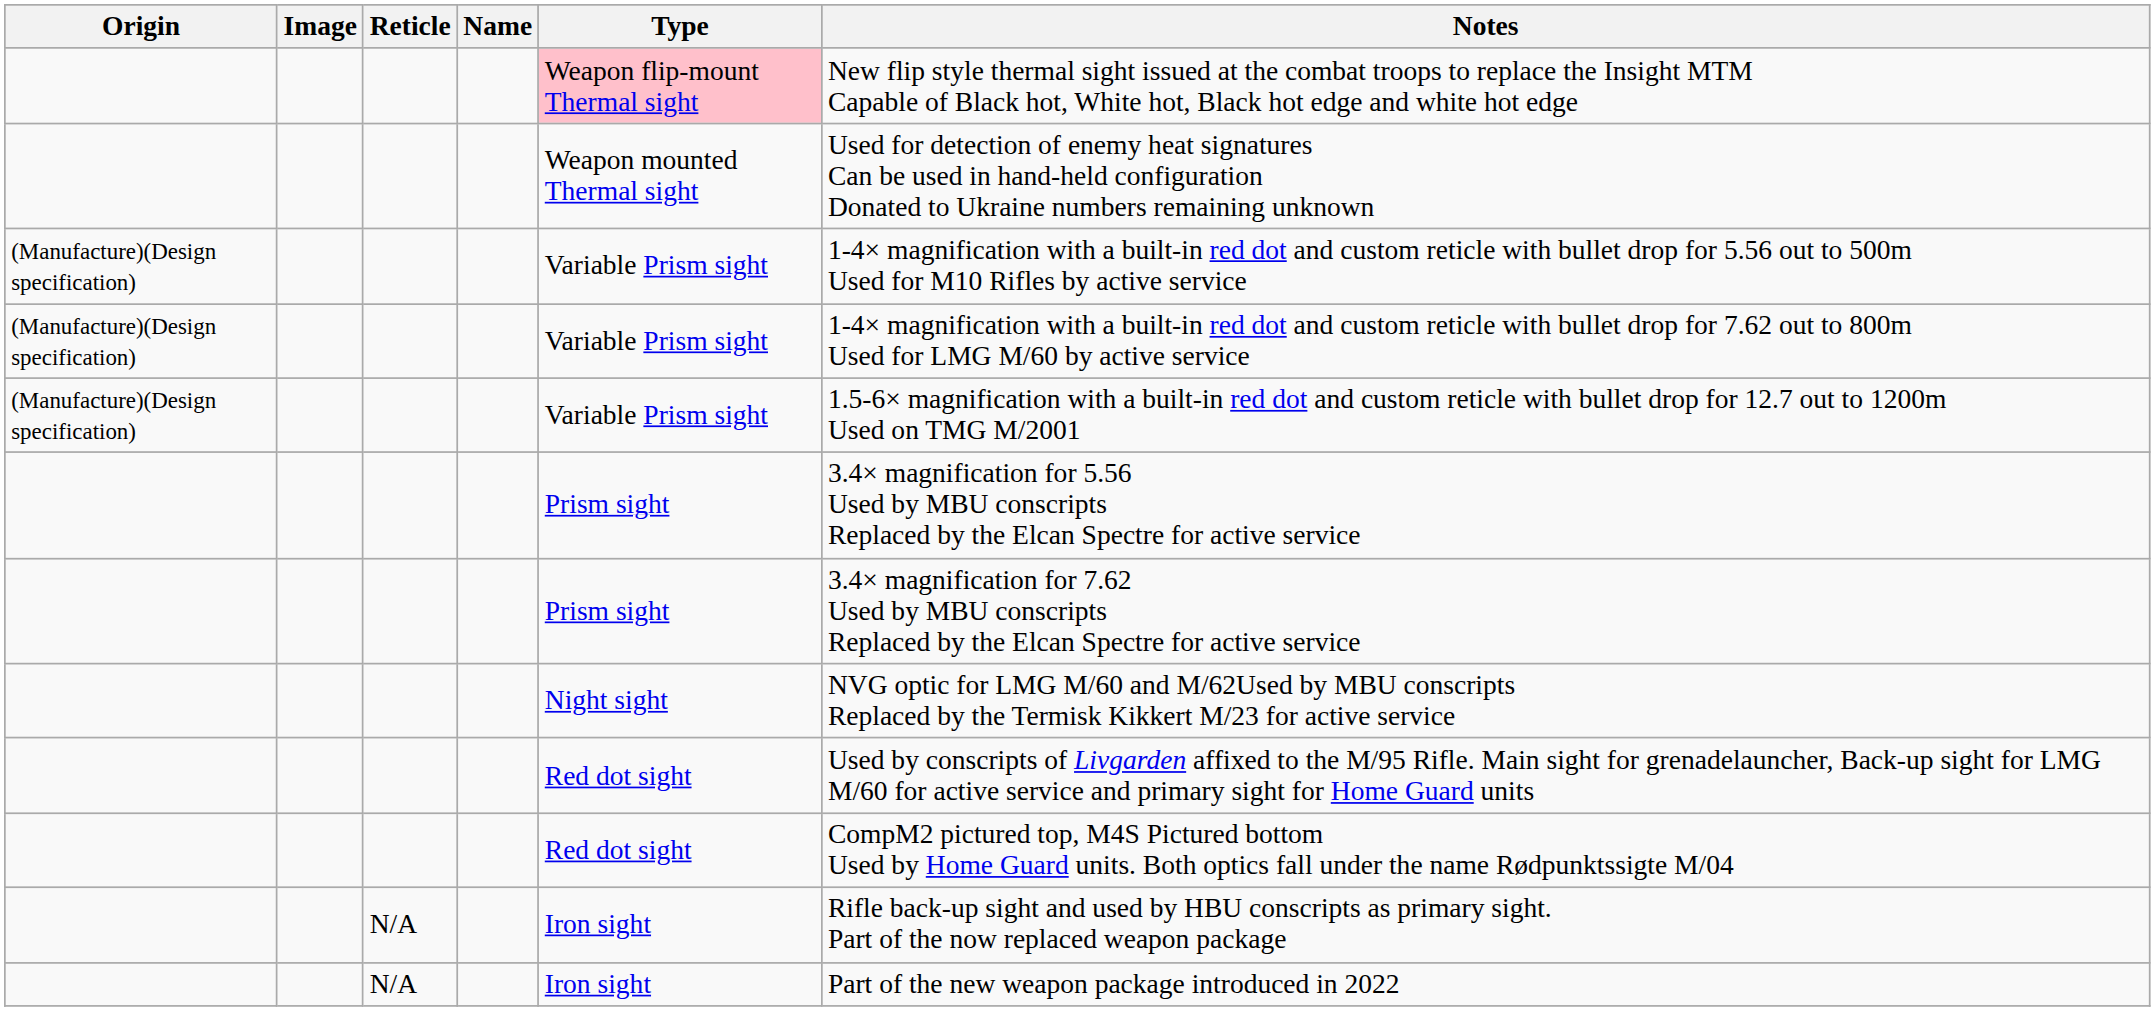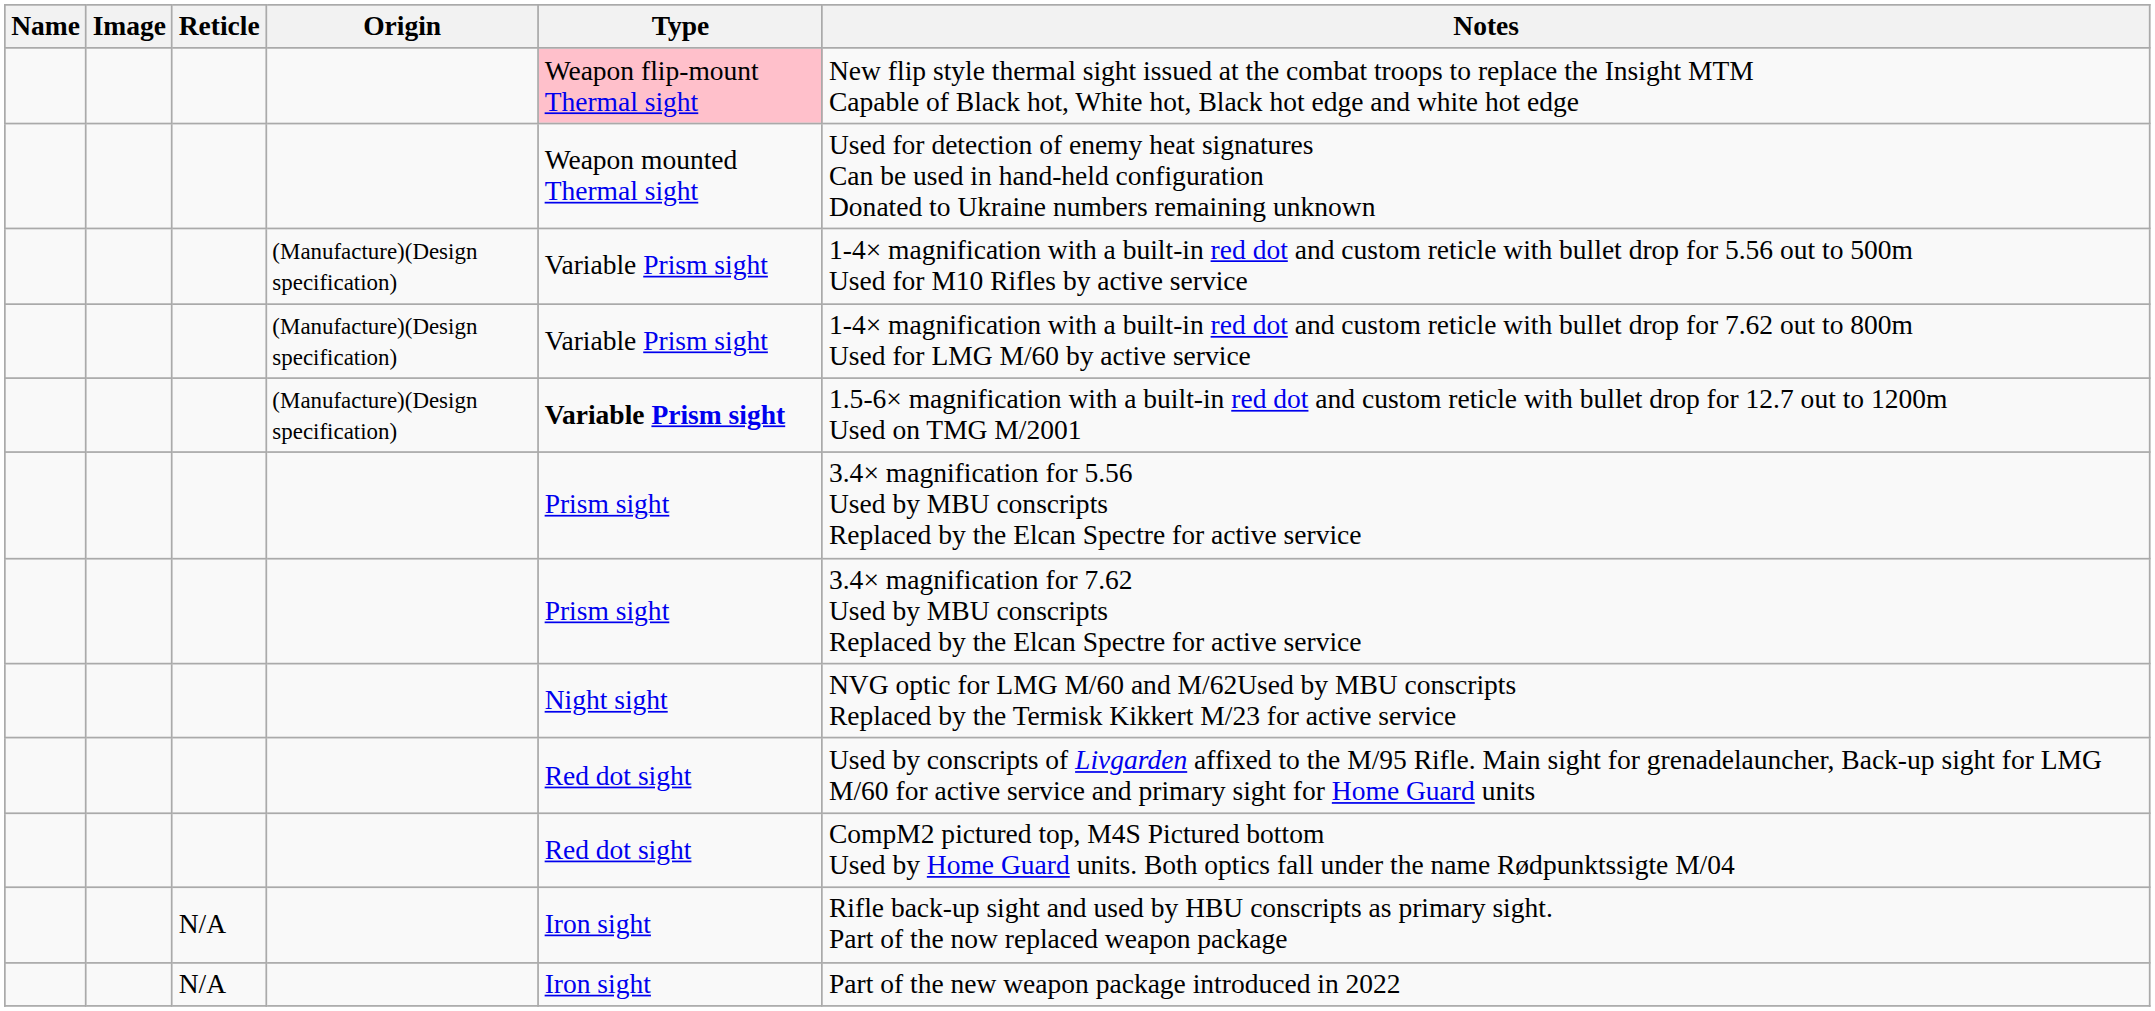columns swapped: (498, 26) <-> (141, 26)
(656, 414) normal -> (665, 414) bold
